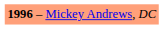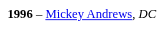(82, 14) lightsalmon background -> (82, 14) no background
